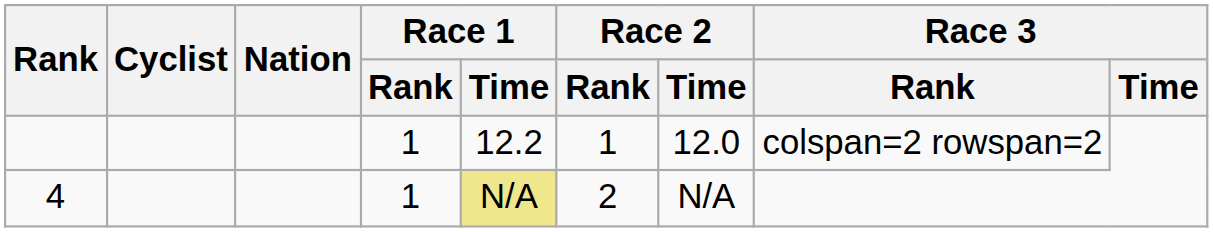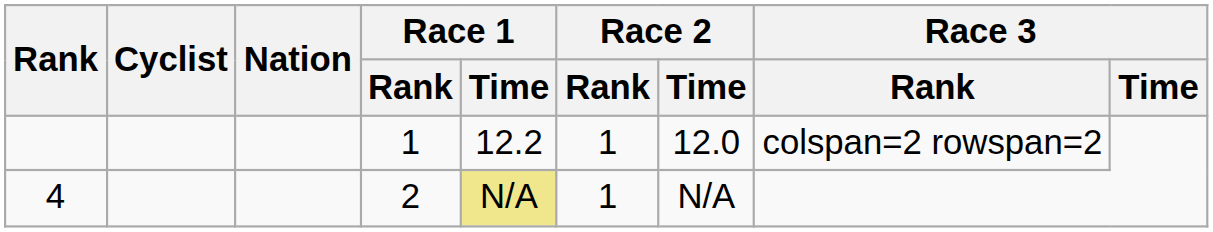(410, 197) 1 -> (410, 197) 2
(608, 197) 2 -> (608, 197) 1
